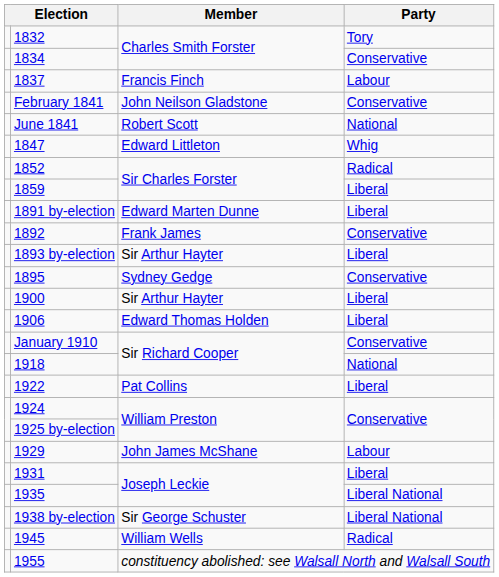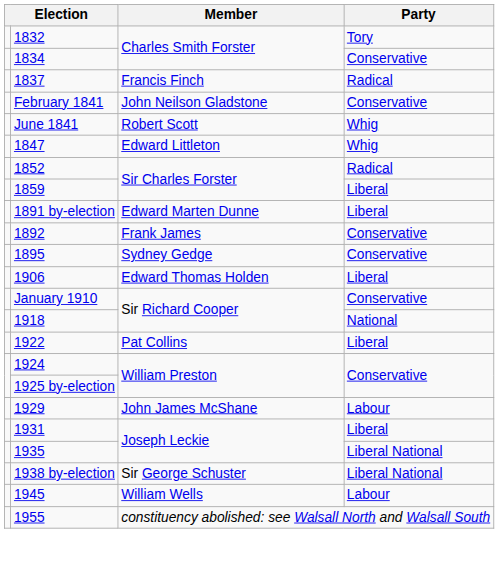(368, 80) Labour -> (370, 80) Radical
(372, 124) National -> (363, 124) Whig
- row: (64, 255)
- row: (29, 299)
(370, 539) Radical -> (368, 495) Labour
